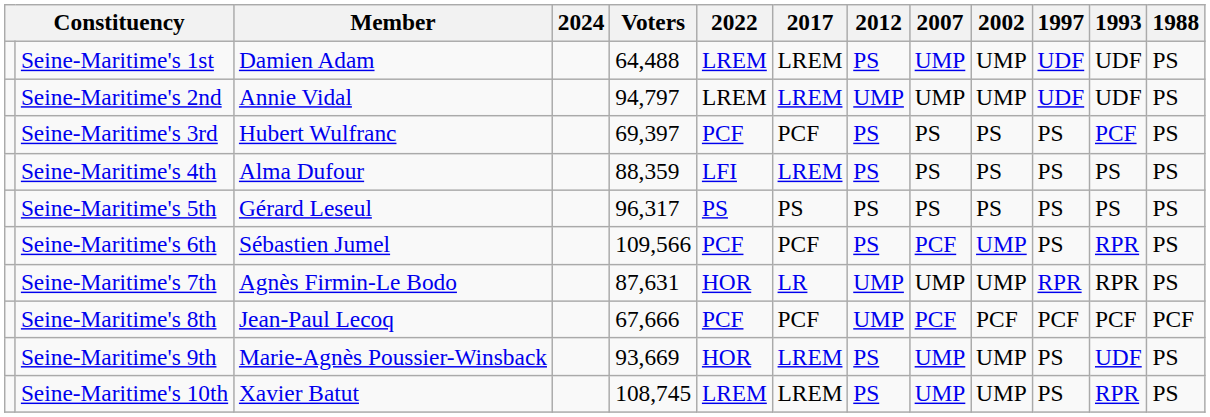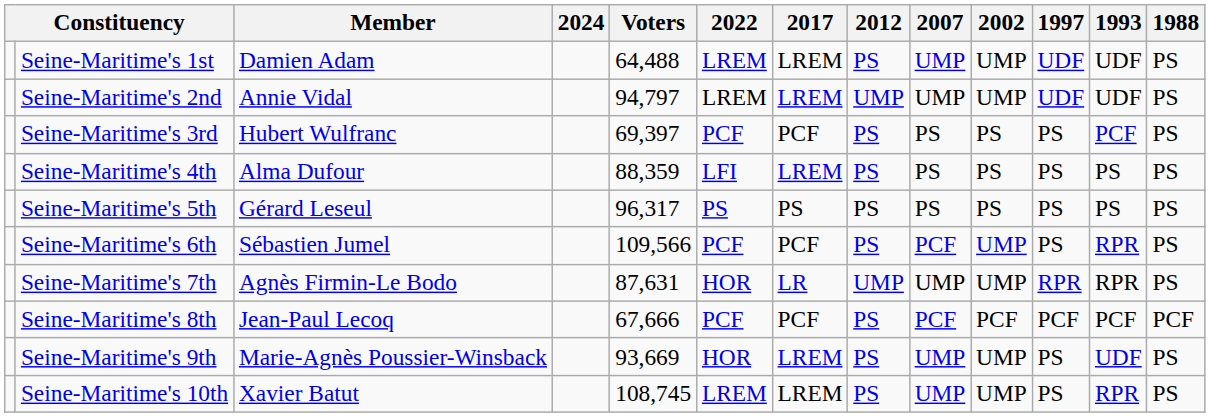(879, 319) UMP -> (866, 319) PS
